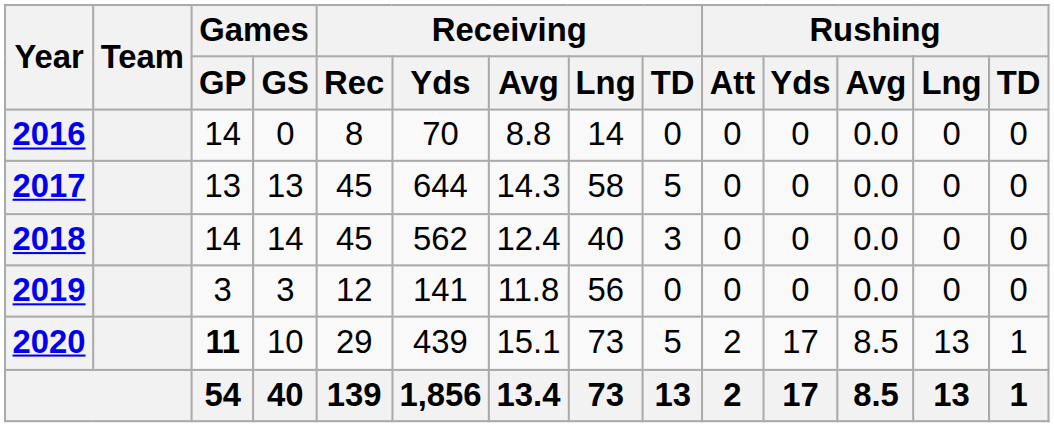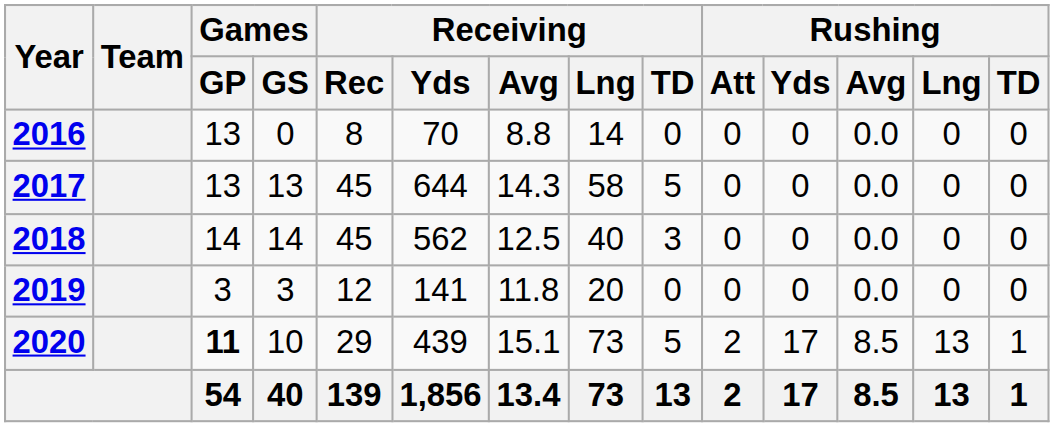(223, 134) 14 -> (223, 134) 13
(529, 238) 12.4 -> (529, 238) 12.5
(606, 290) 56 -> (606, 290) 20
